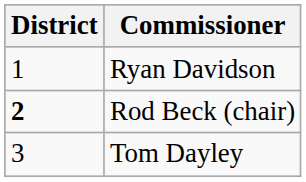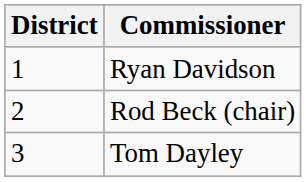(18, 111) bold -> (18, 111) normal
